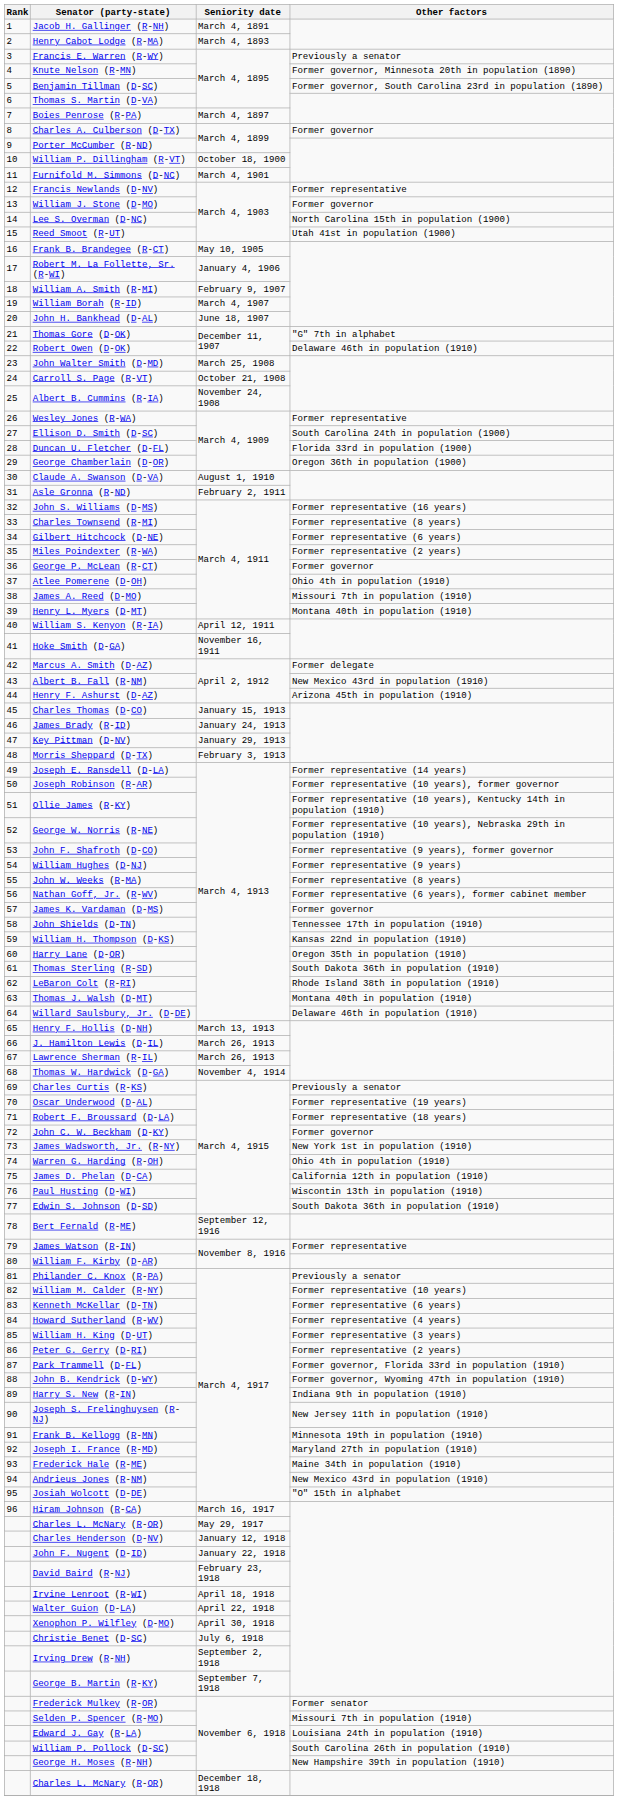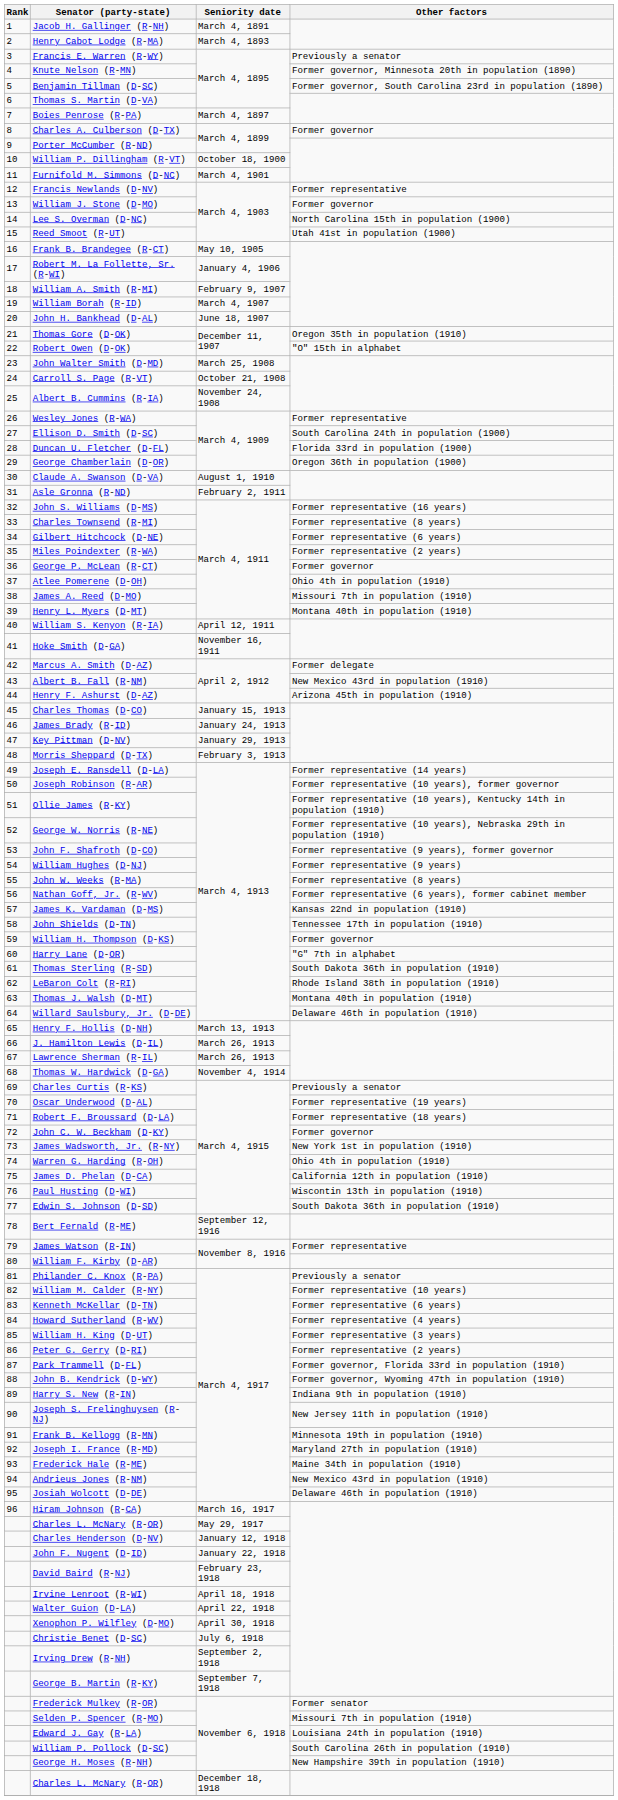(344, 334) "G" 7th in alphabet -> (379, 334) Oregon 35th in population (1910)
(385, 349) Delaware 46th in population (1910) -> (347, 349) "O" 15th in alphabet
(333, 910) Former governor -> (379, 910) Kansas 22nd in population (1910)
(379, 939) Kansas 22nd in population (1910) -> (333, 939) Former governor
(379, 954) Oregon 35th in population (1910) -> (344, 954) "G" 7th in alphabet
(347, 1494) "O" 15th in alphabet -> (385, 1494) Delaware 46th in population (1910)
